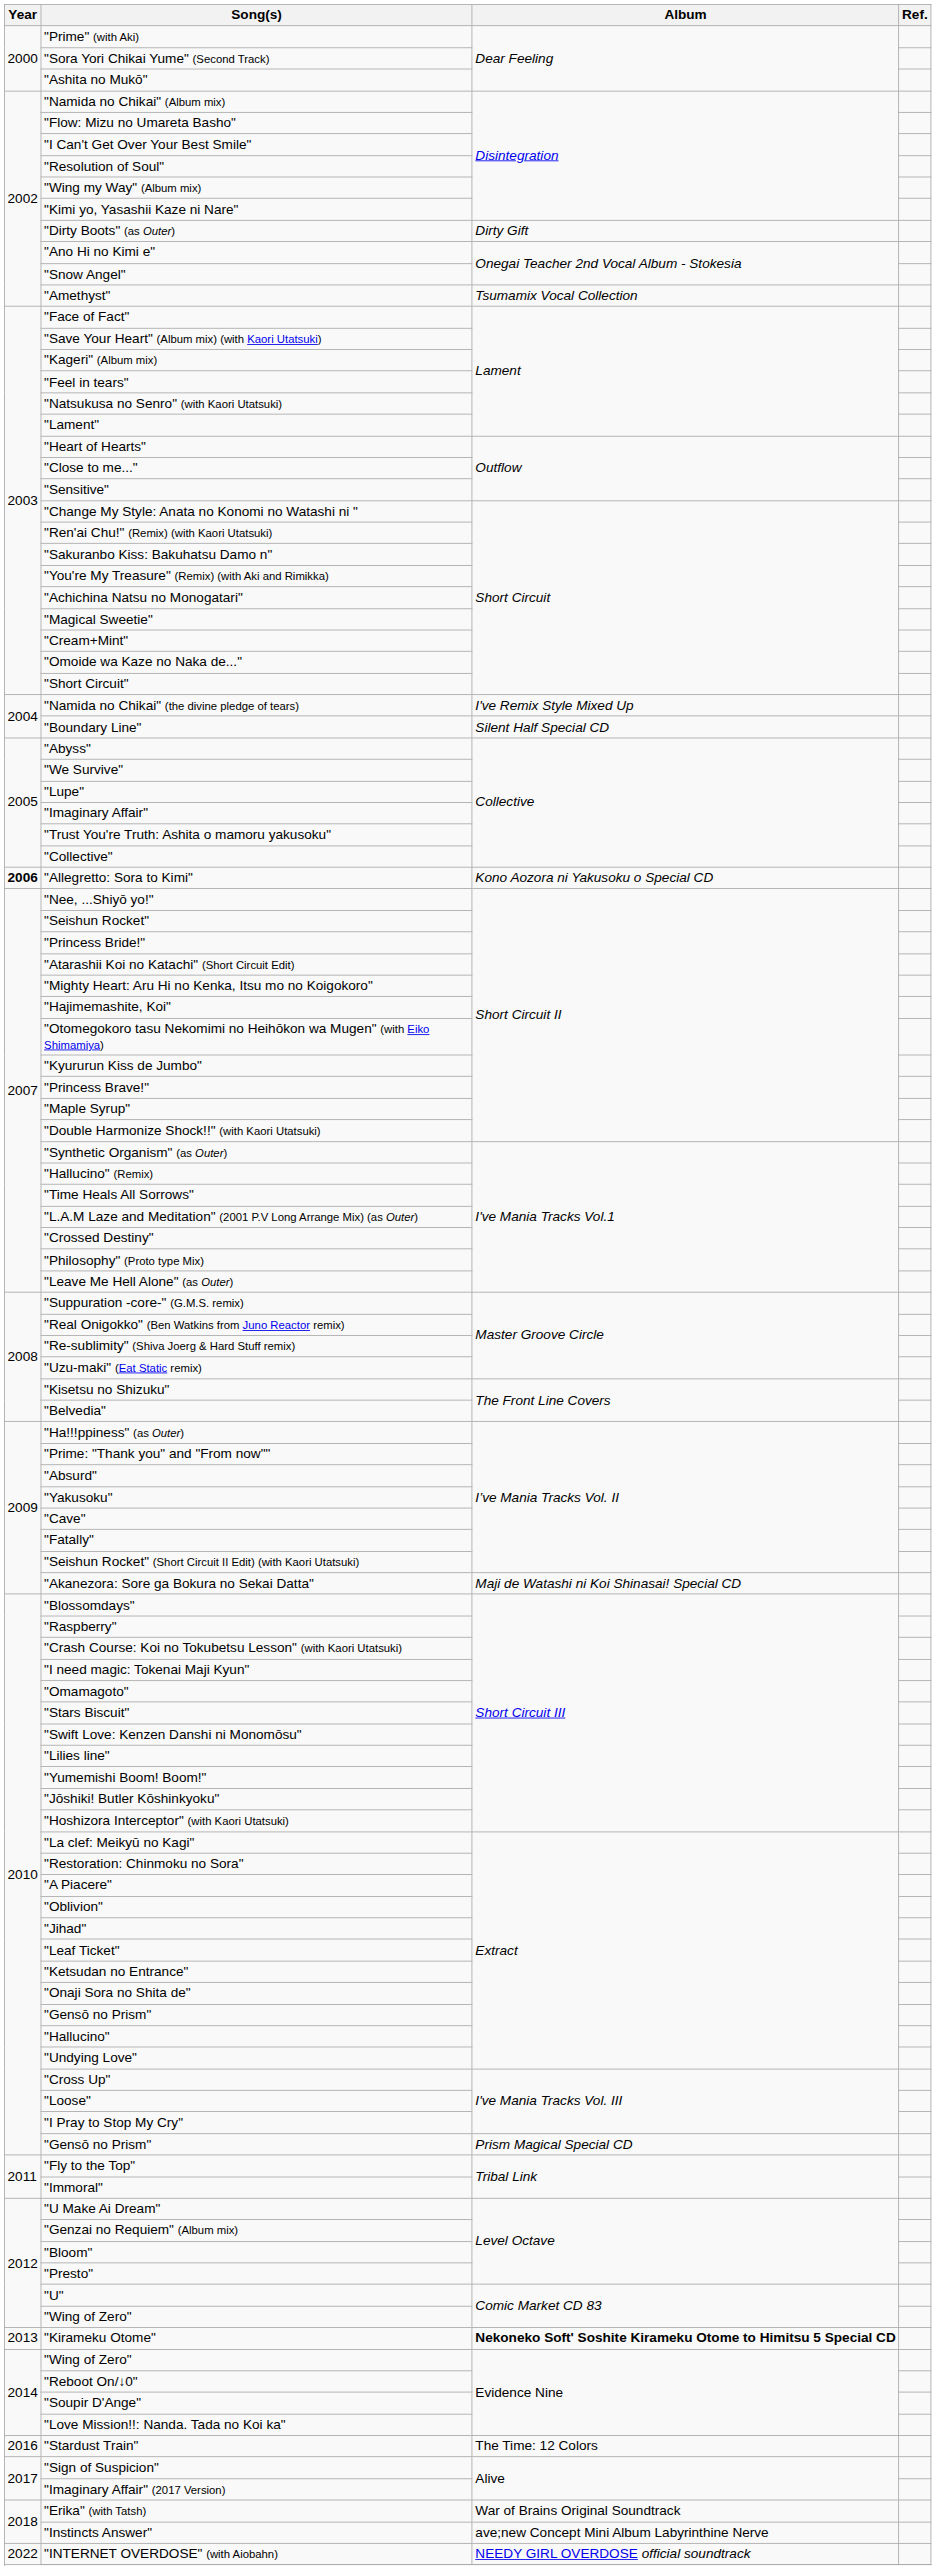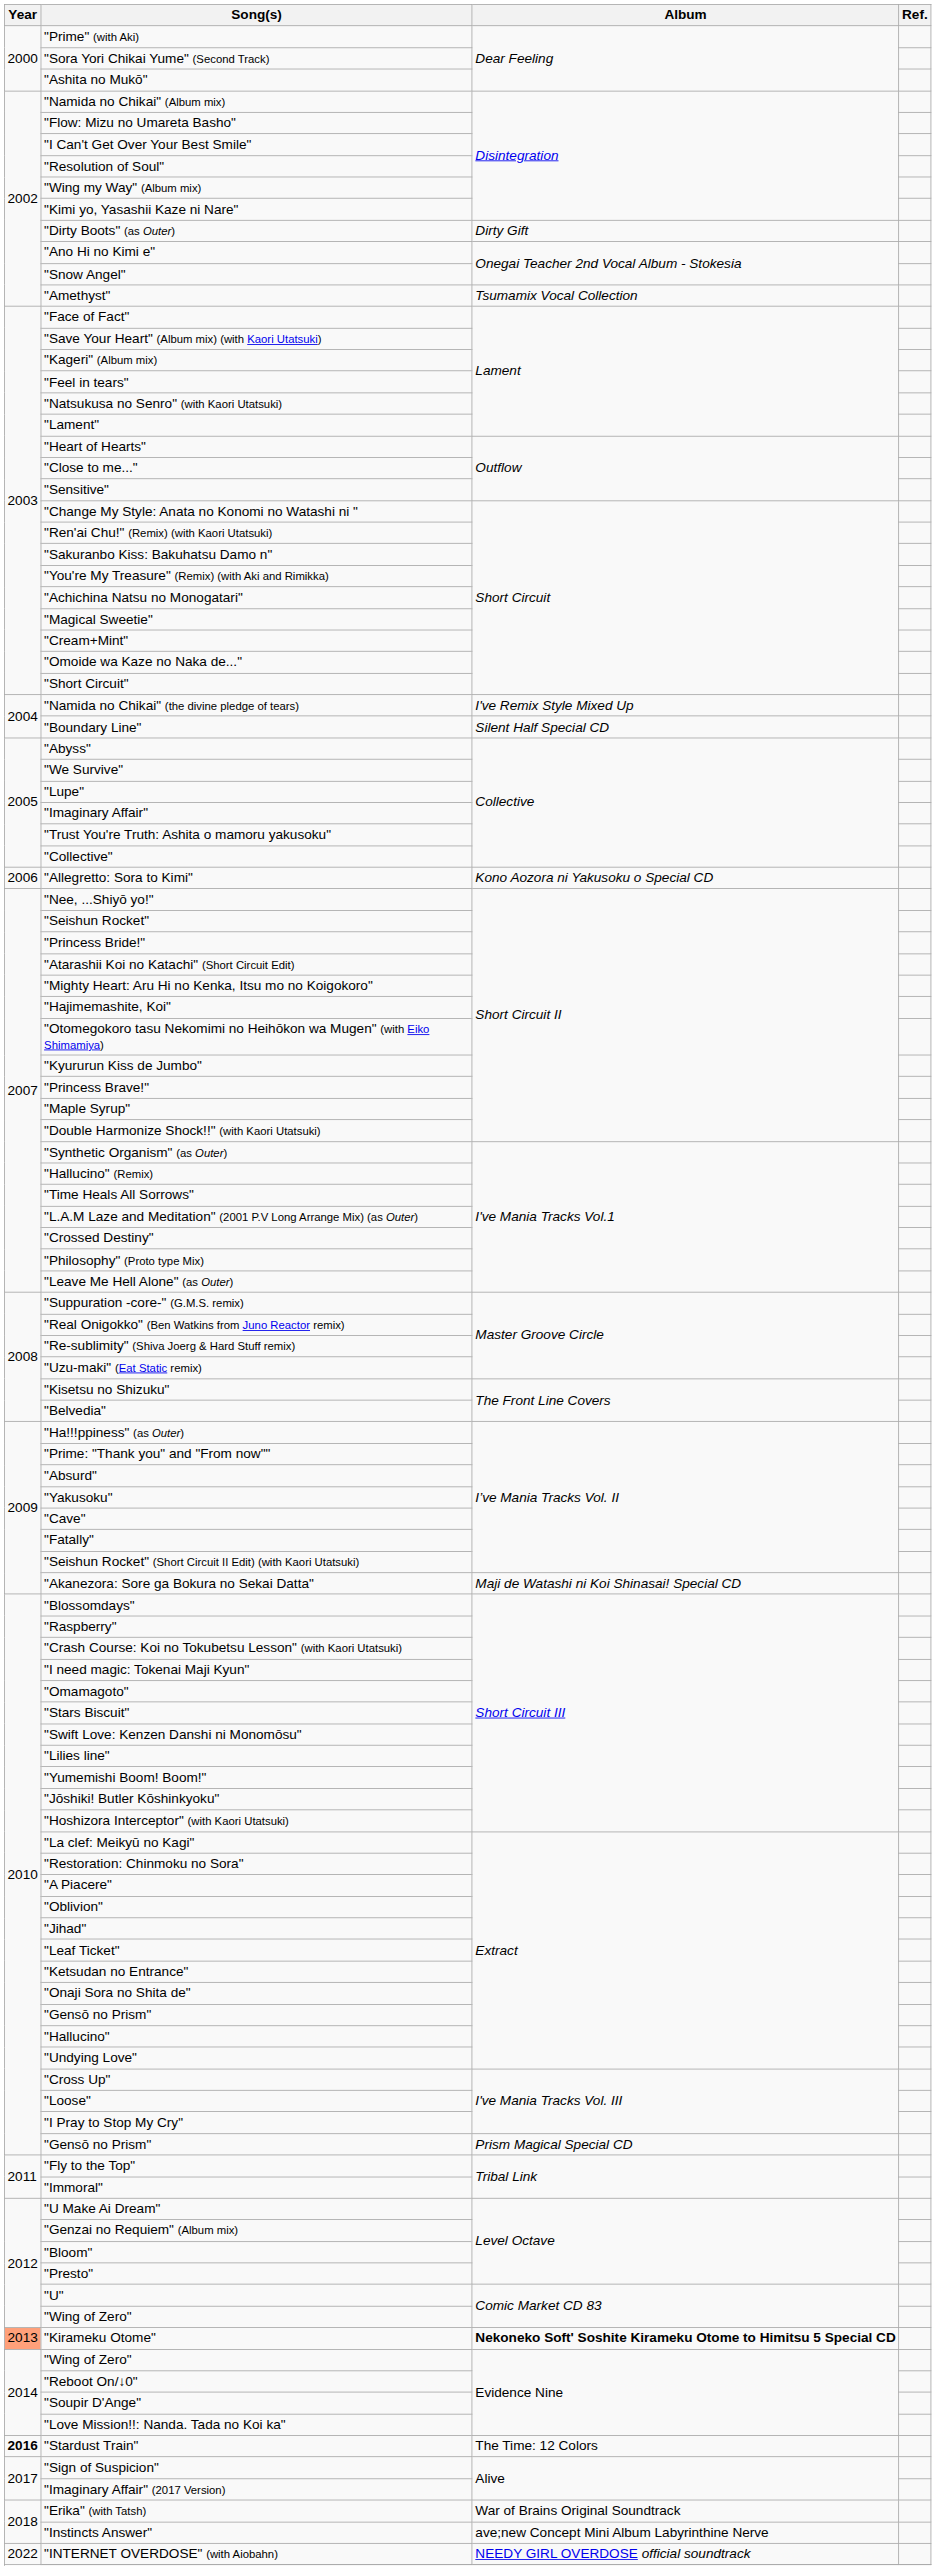(23, 878) bold -> (23, 878) normal
(23, 2338) no background -> (23, 2338) lightsalmon background
(23, 2446) normal -> (23, 2446) bold
